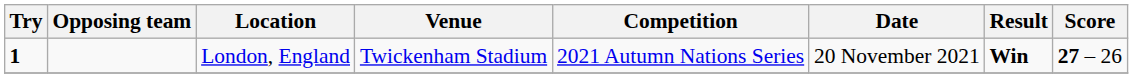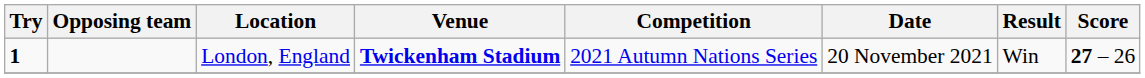(454, 55) normal -> (460, 55) bold
(1009, 55) bold -> (1021, 55) normal
